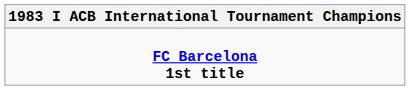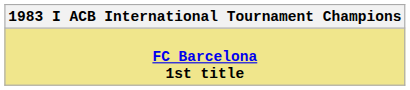(205, 65) no background -> (205, 65) khaki background
